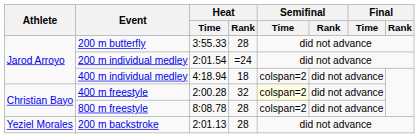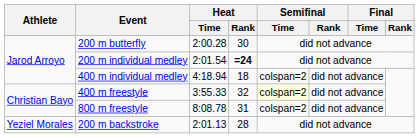(209, 44) 3:55.33 -> (209, 44) 2:00.28
(243, 44) 28 -> (243, 44) 30
(243, 60) normal -> (243, 60) bold
(209, 93) 2:00.28 -> (209, 93) 3:55.33
(243, 109) 28 -> (243, 109) 31
